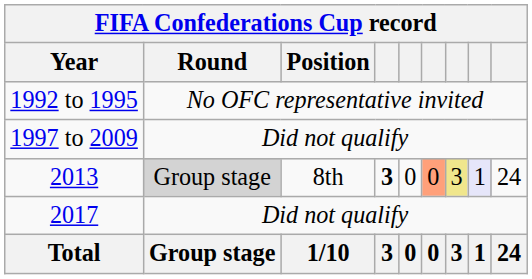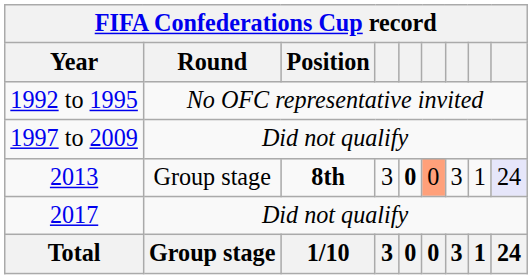(212, 176) lightgrey background -> (212, 176) no background
(328, 176) normal -> (328, 176) bold
(387, 176) bold -> (387, 176) normal
(410, 176) normal -> (410, 176) bold
(457, 176) khaki background -> (457, 176) no background
(480, 176) lavender background -> (480, 176) no background
(509, 176) no background -> (509, 176) lavender background
